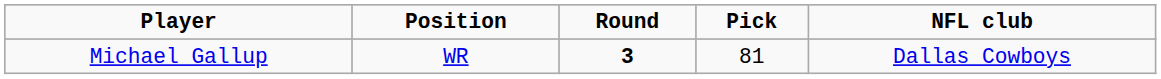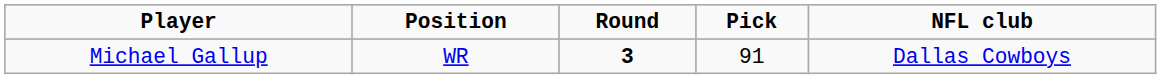(752, 57) 81 -> (752, 57) 91
